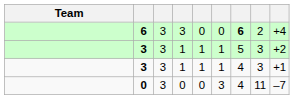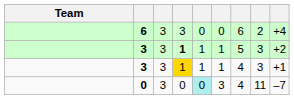(241, 31) bold -> (241, 31) normal
(182, 49) normal -> (182, 49) bold
(182, 67) no background -> (182, 67) gold background
(202, 85) no background -> (202, 85) paleturquoise background
